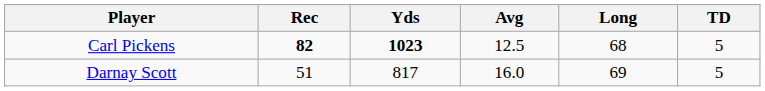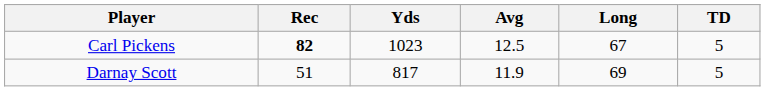(405, 45) bold -> (405, 45) normal
(618, 45) 68 -> (618, 45) 67
(509, 72) 16.0 -> (509, 72) 11.9
